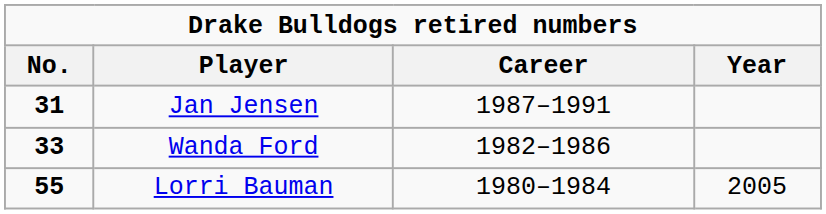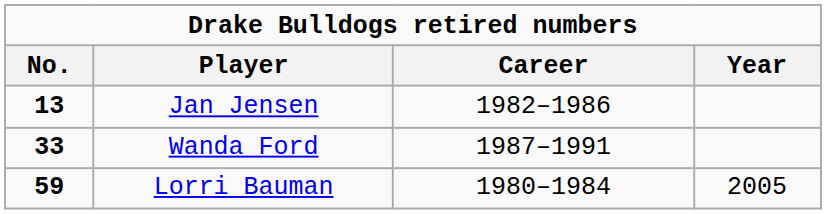(49, 107) 31 -> (49, 107) 13
(543, 107) 1987–1991 -> (543, 107) 1982–1986
(543, 147) 1982–1986 -> (543, 147) 1987–1991
(49, 188) 55 -> (49, 188) 59
